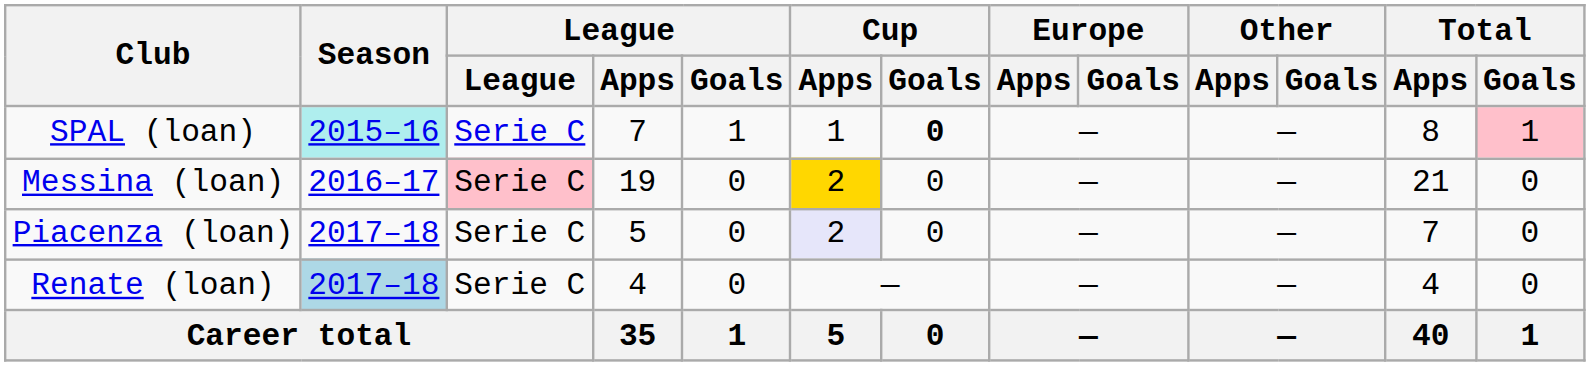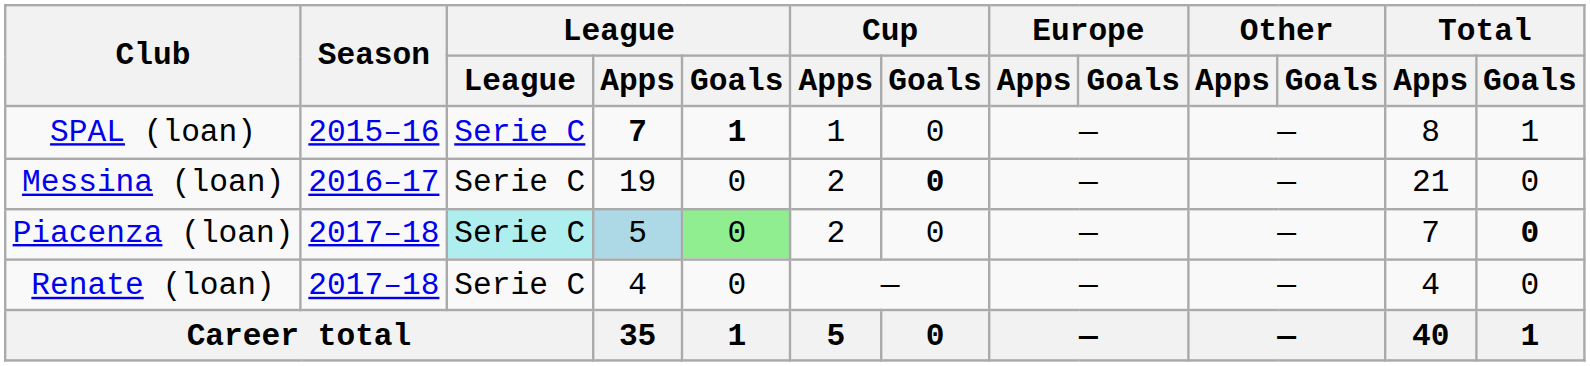(374, 132) paleturquoise background -> (374, 132) no background
(638, 132) normal -> (638, 132) bold
(737, 132) normal -> (737, 132) bold
(935, 132) bold -> (935, 132) normal
(1530, 132) pink background -> (1530, 132) no background
(520, 183) pink background -> (520, 183) no background
(836, 183) gold background -> (836, 183) no background
(935, 183) normal -> (935, 183) bold
(520, 234) no background -> (520, 234) paleturquoise background
(638, 234) no background -> (638, 234) lightblue background
(737, 234) no background -> (737, 234) lightgreen background
(836, 234) lavender background -> (836, 234) no background
(1530, 234) normal -> (1530, 234) bold
(374, 285) lightblue background -> (374, 285) no background
